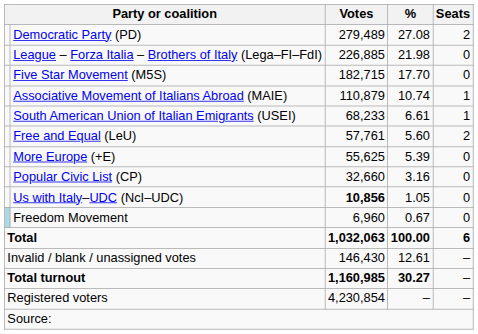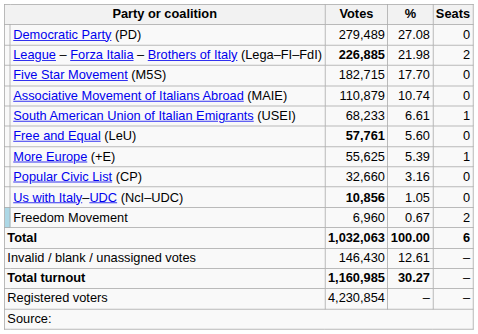(466, 34) 2 -> (466, 34) 0
(362, 55) normal -> (362, 55) bold
(466, 55) 0 -> (466, 55) 2
(466, 95) 1 -> (466, 95) 0
(365, 136) normal -> (365, 136) bold
(466, 136) 2 -> (466, 136) 0
(466, 156) 0 -> (466, 156) 1
(466, 217) 0 -> (466, 217) 2
